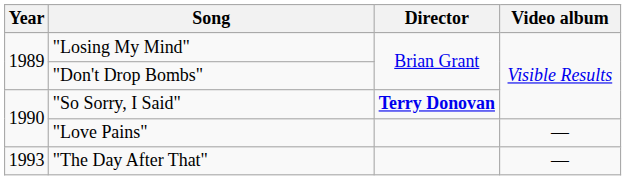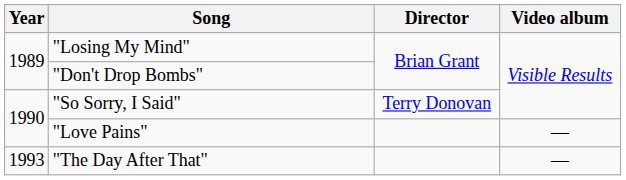(437, 103) bold -> (437, 103) normal
